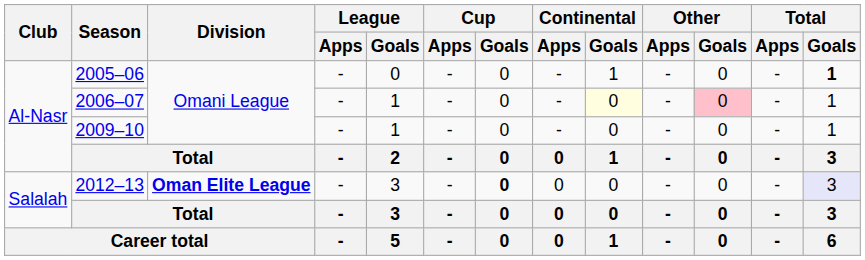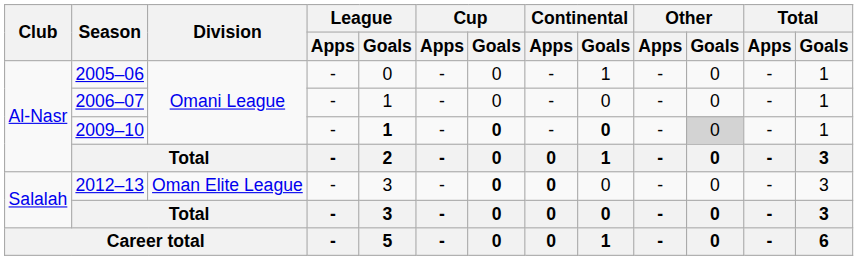(832, 74) bold -> (824, 74) normal
(613, 102) lightyellow background -> (606, 102) no background
(723, 102) pink background -> (715, 102) no background
(395, 130) normal -> (387, 130) bold
(504, 130) normal -> (497, 130) bold
(613, 130) normal -> (606, 130) bold
(723, 130) no background -> (715, 130) lightgrey background
(231, 185) bold -> (227, 185) normal
(559, 185) normal -> (551, 185) bold
(832, 185) lavender background -> (824, 185) no background
